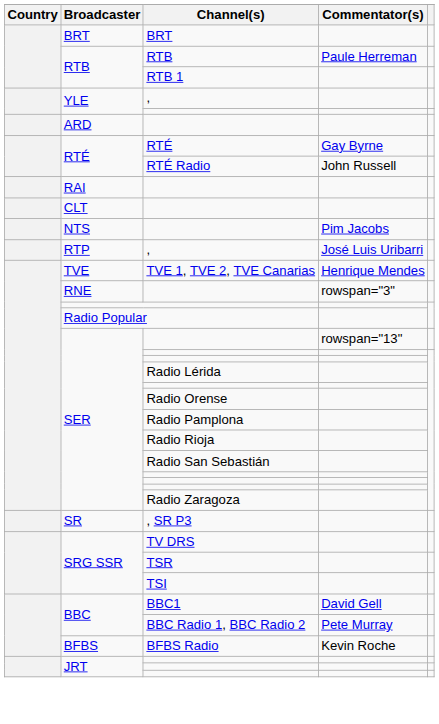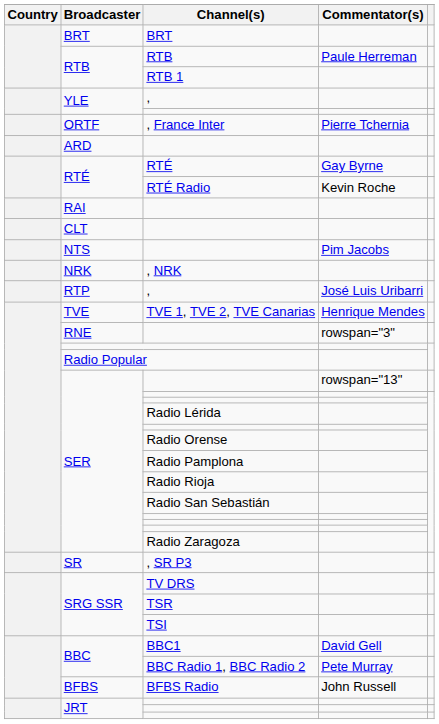+ row: (82, 124)
(359, 166) John Russell -> (358, 187) Kevin Roche
+ row: (78, 270)
(358, 645) Kevin Roche -> (359, 687) John Russell
